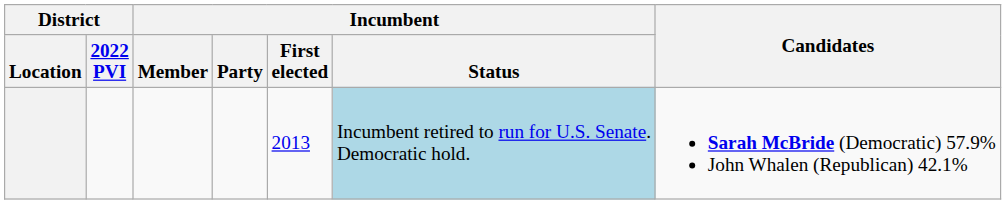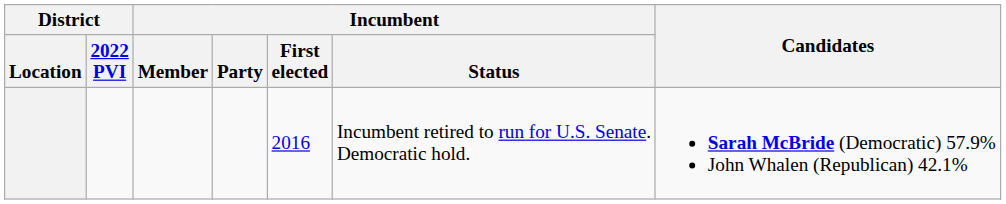(291, 143) 2013 -> (291, 143) 2016
(494, 143) lightblue background -> (494, 143) no background
